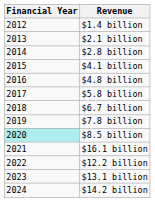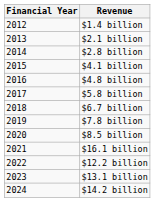(17, 135) paleturquoise background -> (17, 135) no background
